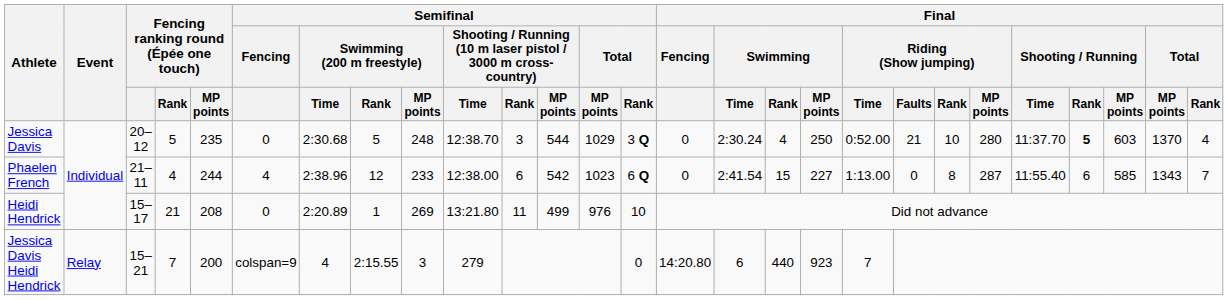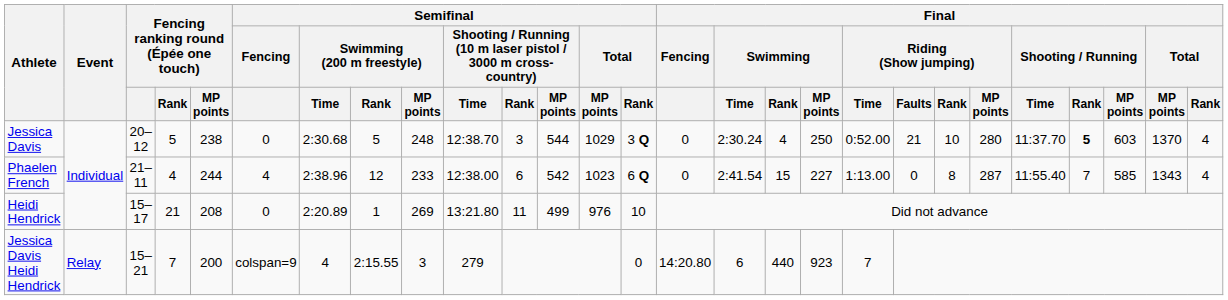(211, 139) 235 -> (211, 139) 238
(1087, 176) 6 -> (1087, 176) 7
(1205, 176) 7 -> (1205, 176) 4
